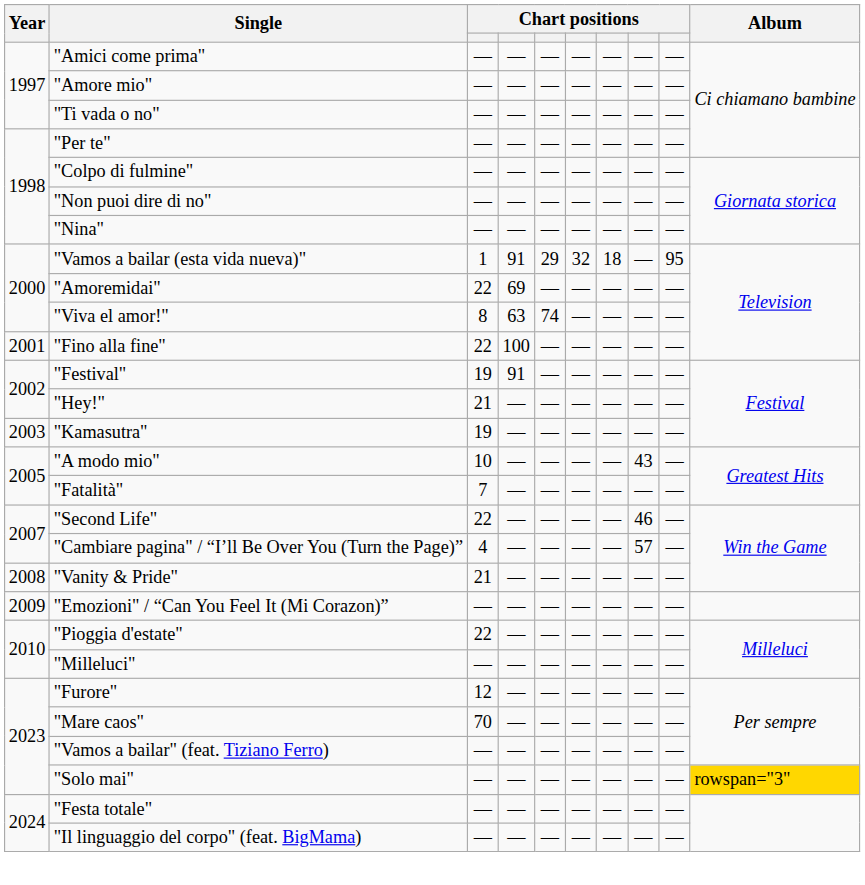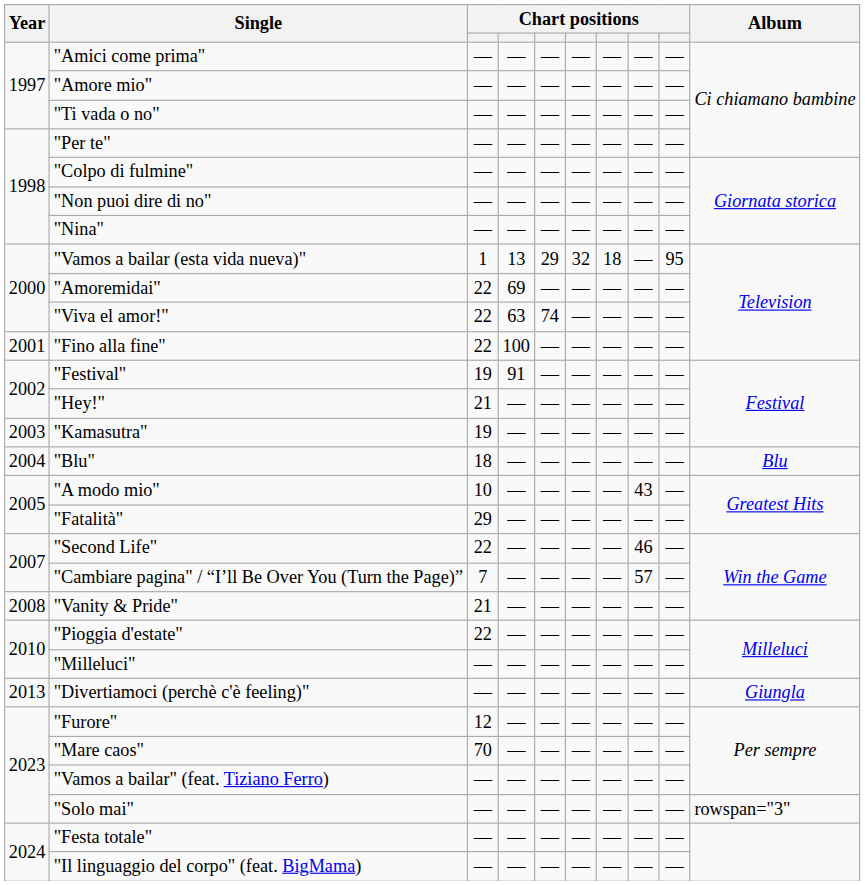(516, 258) 91 -> (516, 258) 13
(483, 316) 8 -> (483, 316) 22
+ row: (74, 461)
(483, 490) 7 -> (483, 519) 29
(483, 548) 4 -> (483, 576) 7
- row: (221, 605)
+ row: (182, 692)
(742, 779) gold background -> (742, 808) no background
